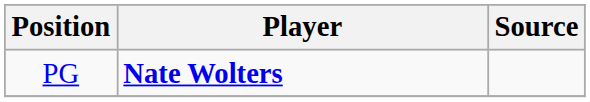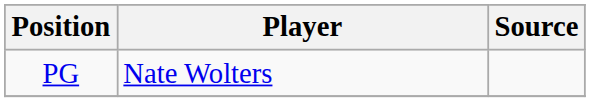(203, 72) bold -> (198, 72) normal
